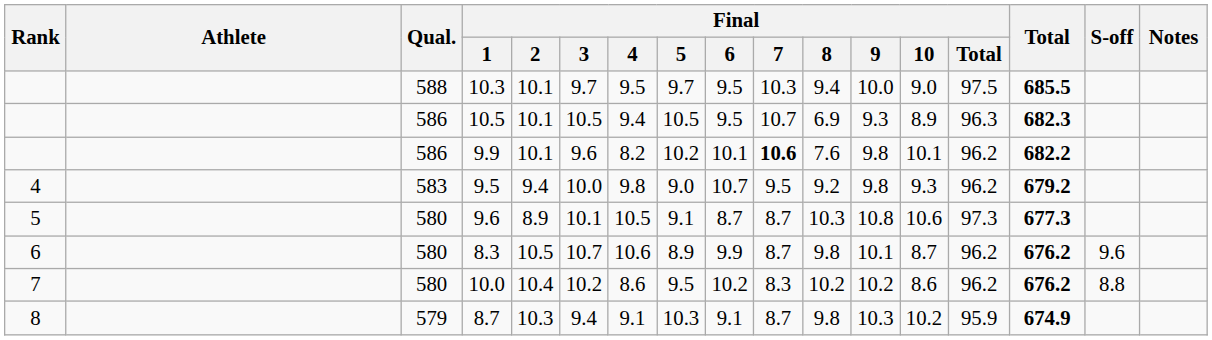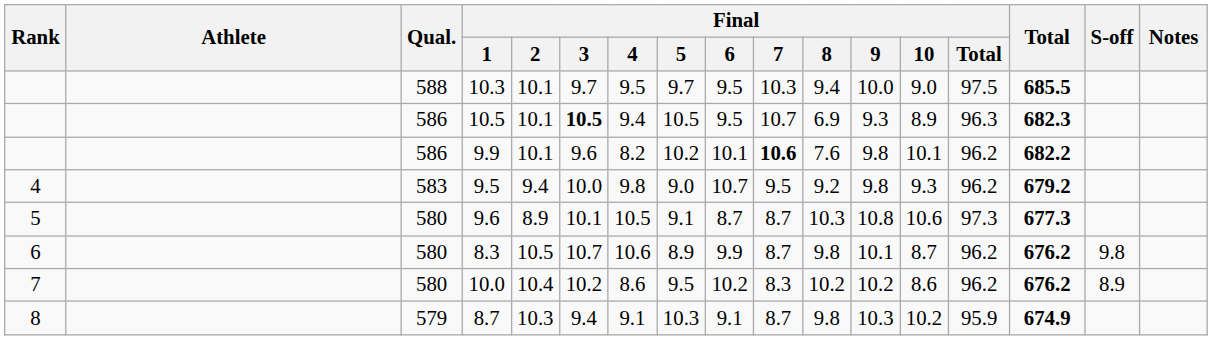(584, 119) normal -> (584, 119) bold
(1112, 251) 9.6 -> (1112, 251) 9.8
(1112, 284) 8.8 -> (1112, 284) 8.9
